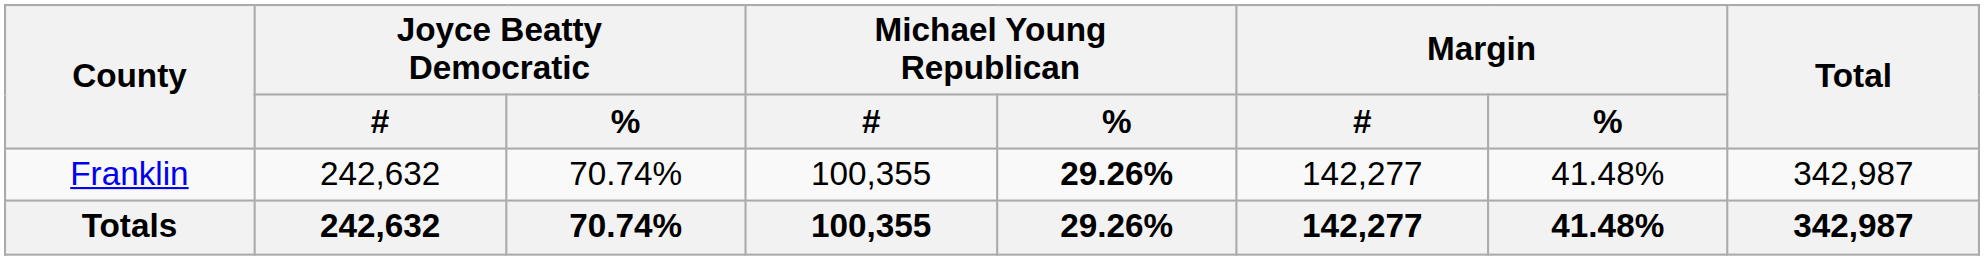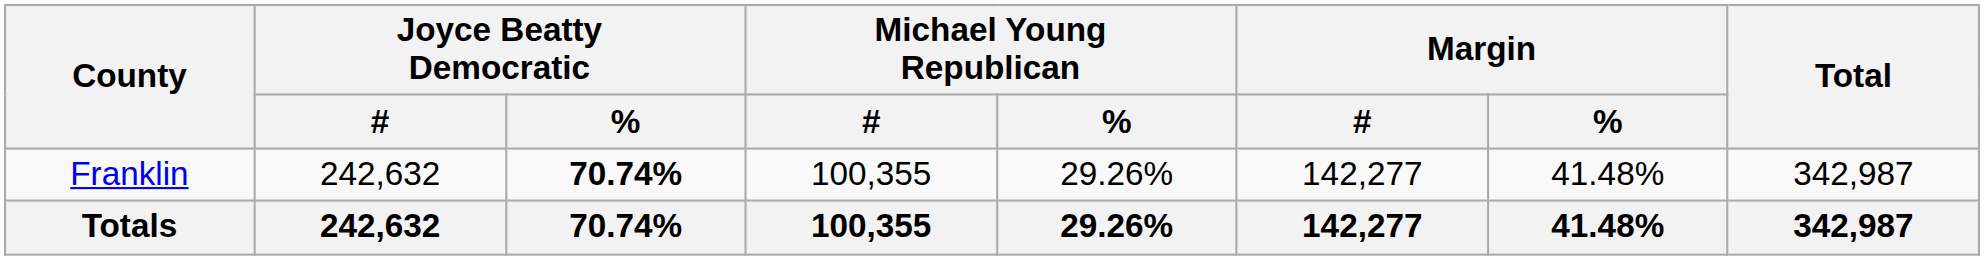(626, 173) normal -> (626, 173) bold
(1117, 173) bold -> (1117, 173) normal
